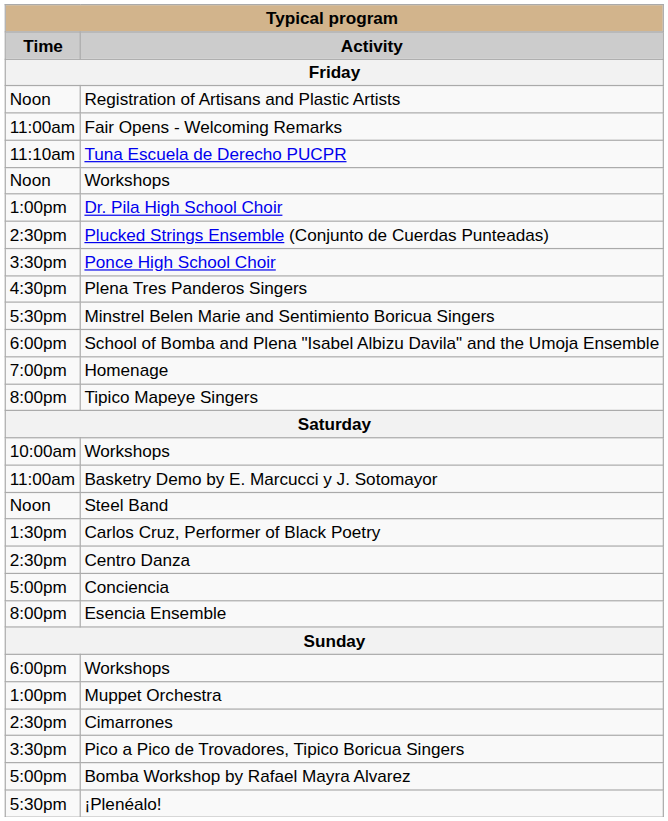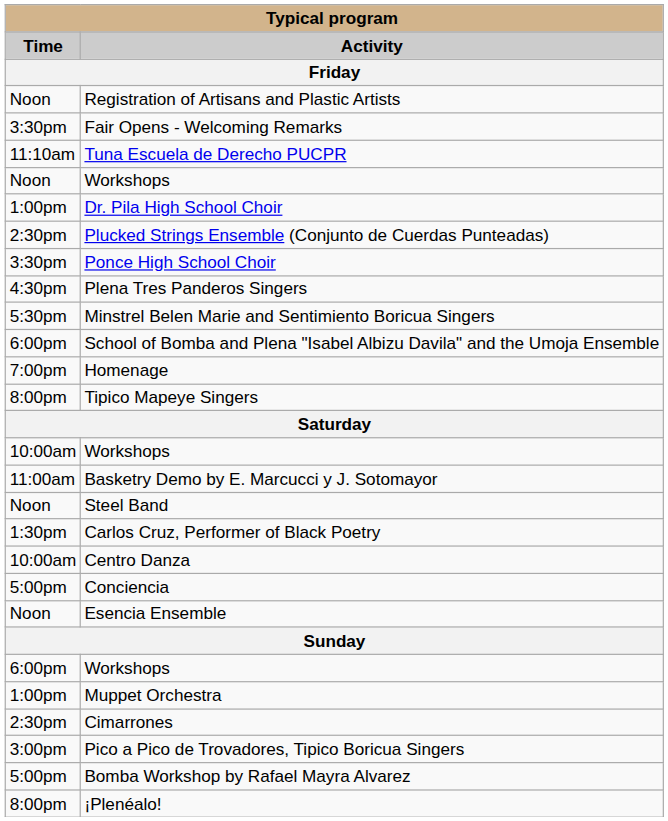(42, 126) 11:00am -> (38, 126) 3:30pm
(38, 560) 2:30pm -> (43, 560) 10:00am
(38, 614) 8:00pm -> (30, 614) Noon
(38, 749) 3:30pm -> (38, 749) 3:00pm
(38, 803) 5:30pm -> (38, 803) 8:00pm
